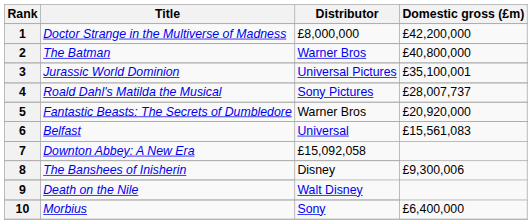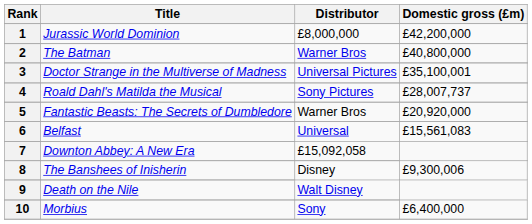(165, 33) Doctor Strange in the Multiverse of Madness -> (111, 33) Jurassic World Dominion
(111, 72) Jurassic World Dominion -> (165, 72) Doctor Strange in the Multiverse of Madness
